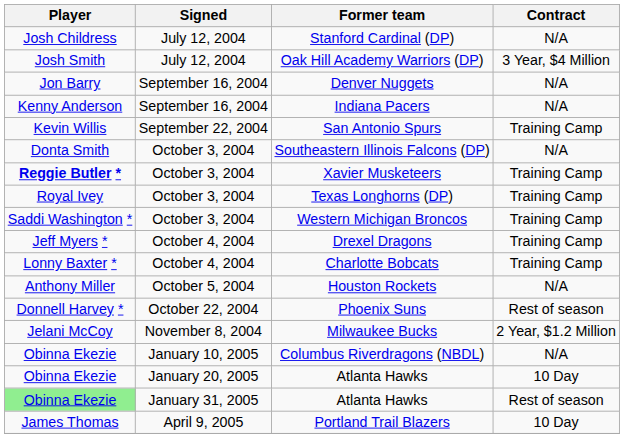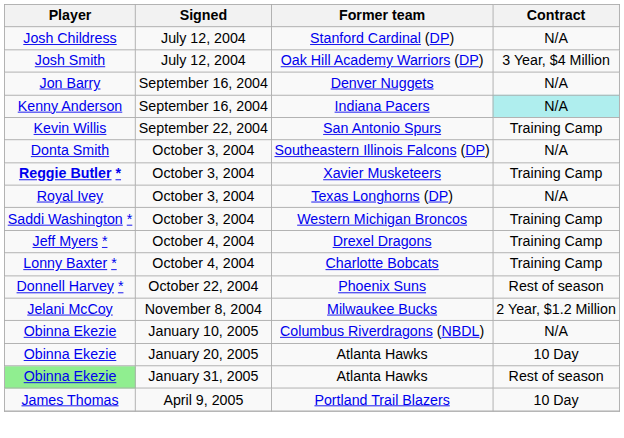(556, 106) no background -> (556, 106) paleturquoise background
(556, 196) Training Camp -> (556, 196) N/A
- row: (203, 286)
